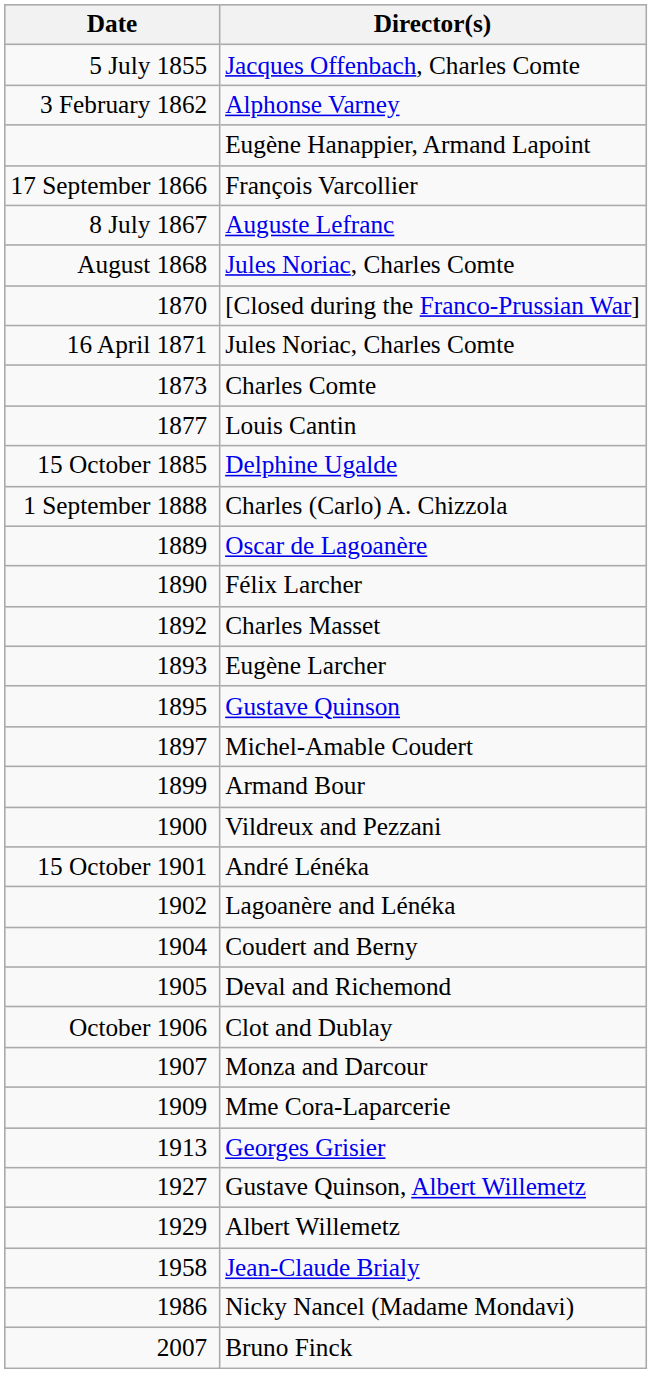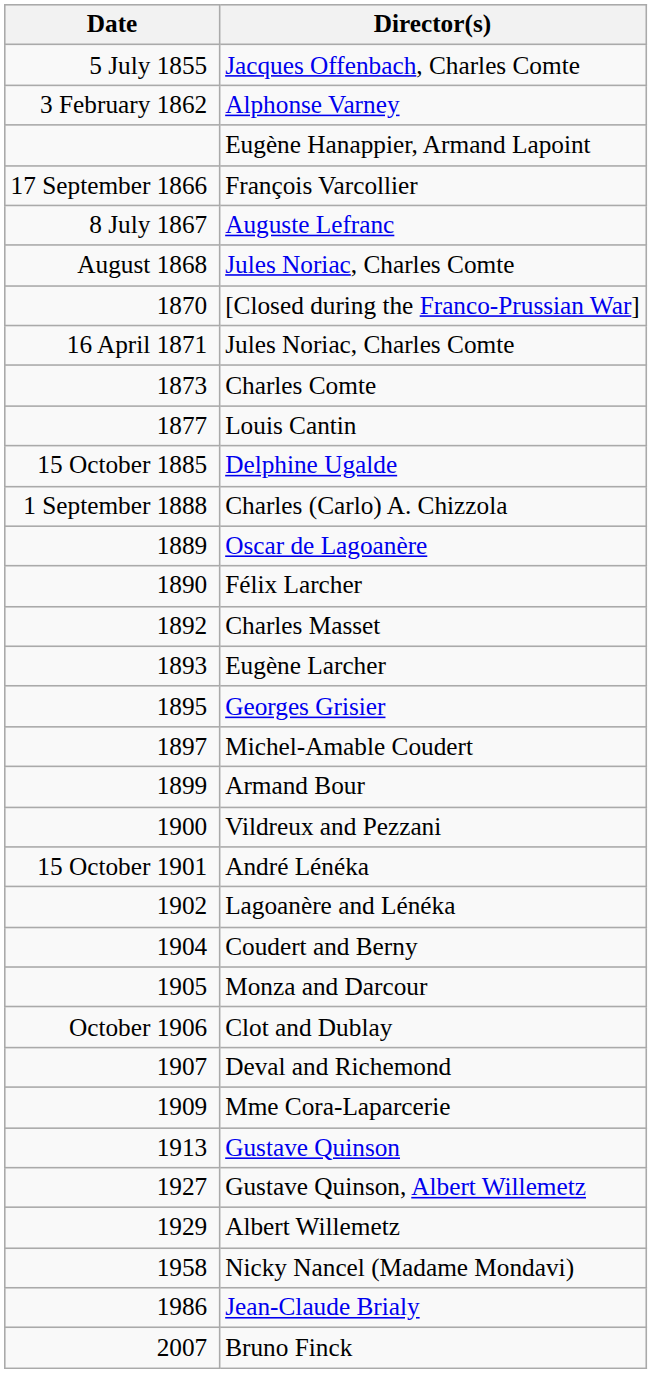(313, 706) Gustave Quinson -> (305, 706) Georges Grisier
(338, 986) Deval and Richemond -> (326, 986) Monza and Darcour
(326, 1066) Monza and Darcour -> (338, 1066) Deval and Richemond
(305, 1147) Georges Grisier -> (313, 1147) Gustave Quinson
(322, 1267) Jean-Claude Brialy -> (400, 1267) Nicky Nancel (Madame Mondavi)
(400, 1307) Nicky Nancel (Madame Mondavi) -> (322, 1307) Jean-Claude Brialy
